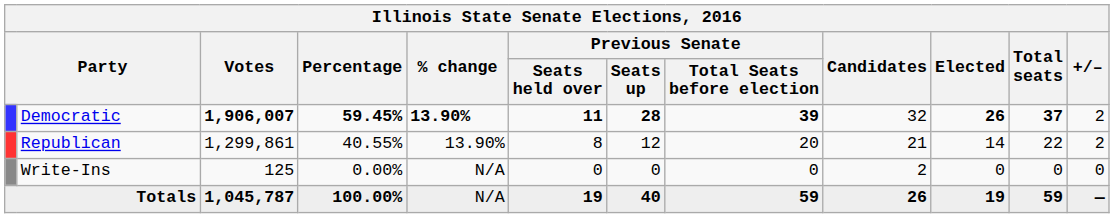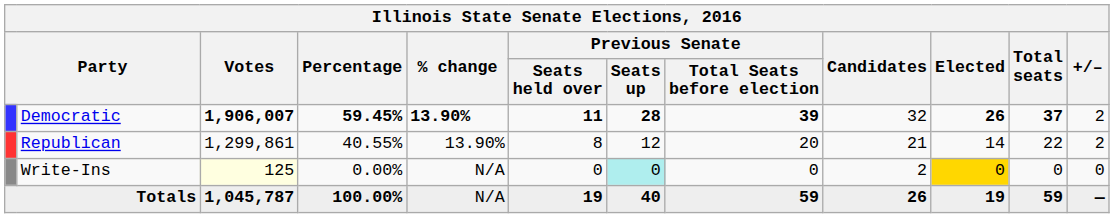(279, 172) no background -> (279, 172) lightyellow background
(656, 172) no background -> (656, 172) paleturquoise background
(1000, 172) no background -> (1000, 172) gold background
